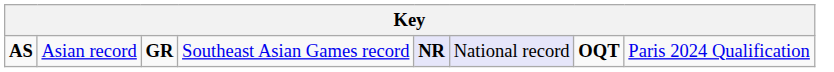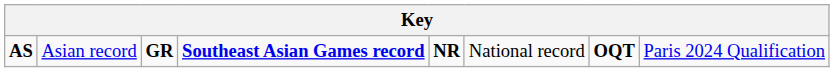(296, 50) normal -> (303, 50) bold
(432, 50) lavender background -> (447, 50) no background
(512, 50) lavender background -> (527, 50) no background
